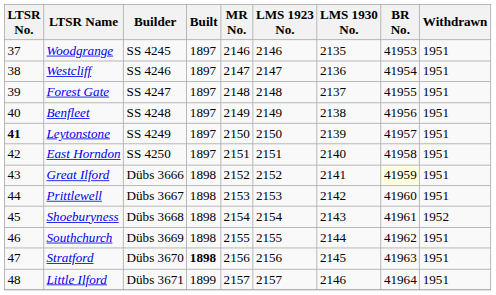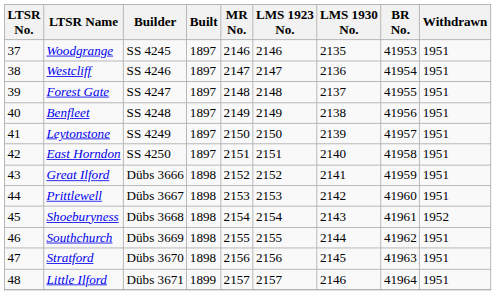(14, 133) bold -> (14, 133) normal
(400, 175) lightyellow background -> (400, 175) no background
(203, 258) bold -> (203, 258) normal
